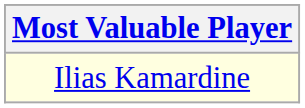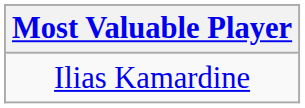(152, 77) lightyellow background -> (152, 77) no background
